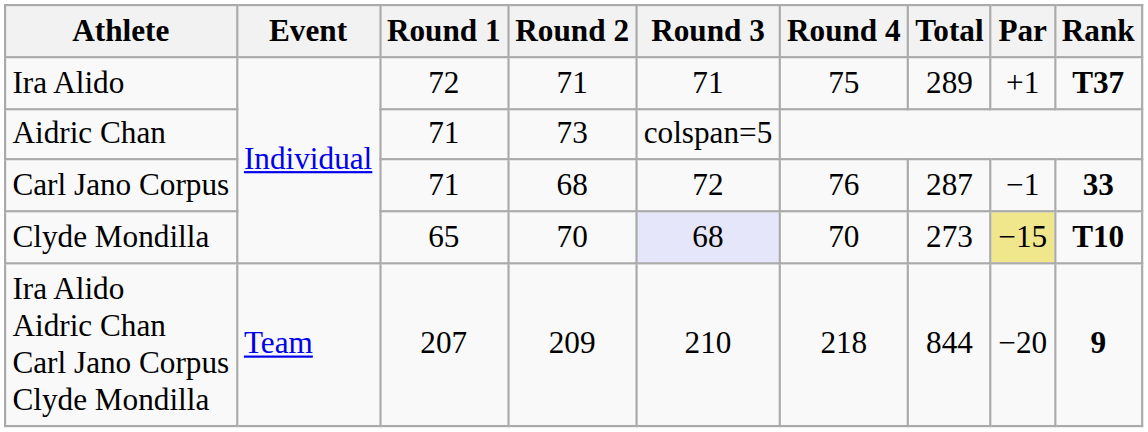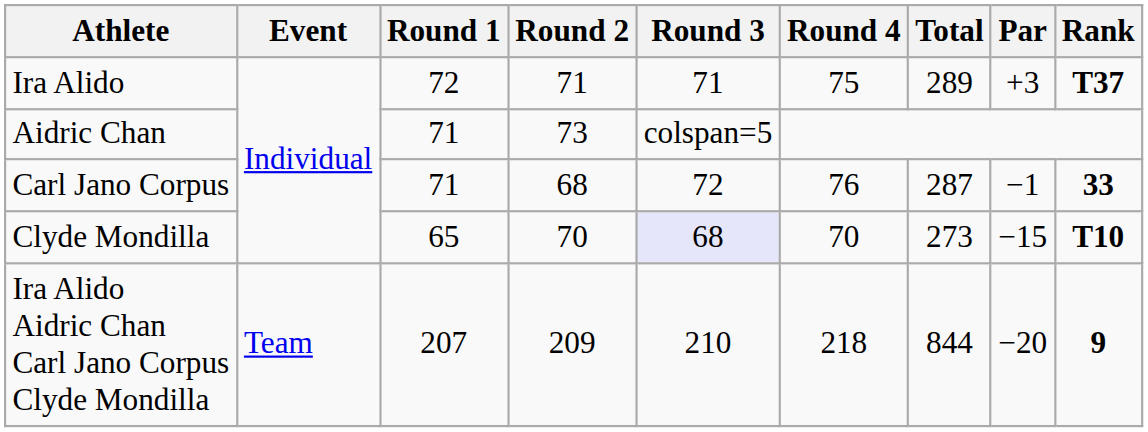(1023, 82) +1 -> (1023, 82) +3
(1023, 236) khaki background -> (1023, 236) no background
